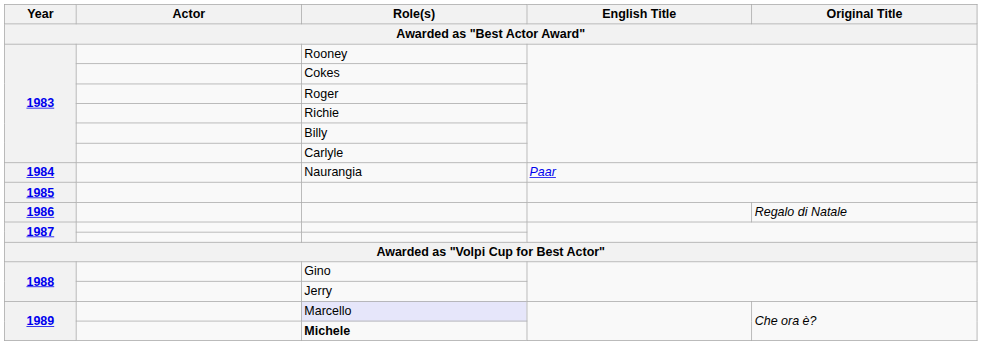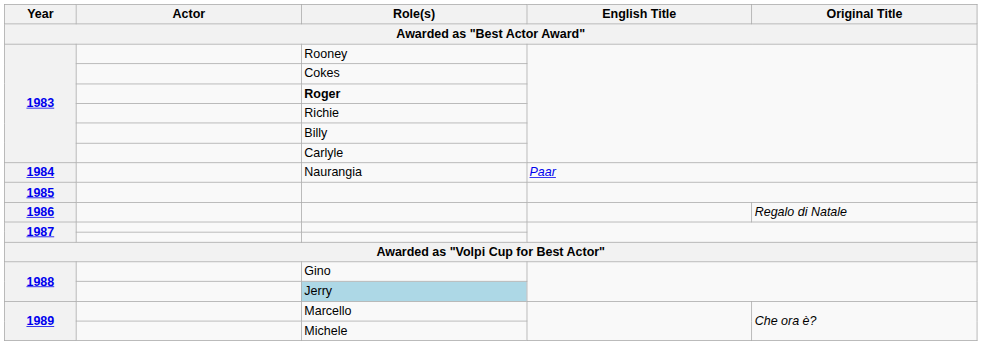(321, 93) normal -> (322, 93) bold
(318, 291) no background -> (318, 291) lightblue background
(328, 311) lavender background -> (328, 311) no background
(327, 331) bold -> (326, 331) normal
